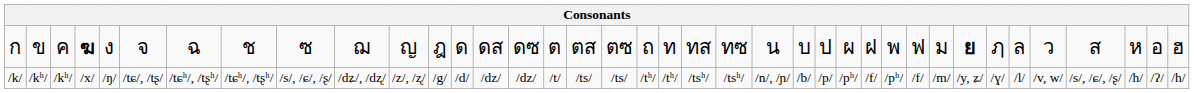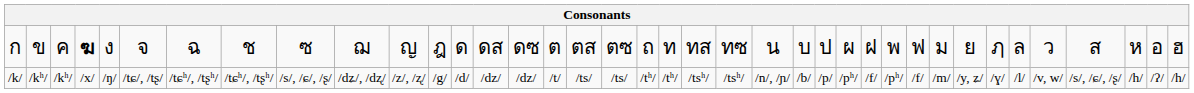(970, 47) bold -> (970, 47) normal
